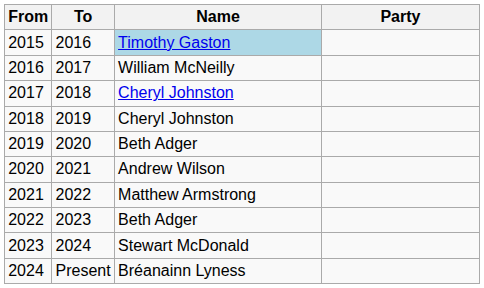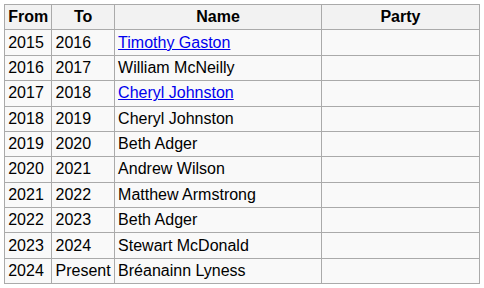(174, 42) lightblue background -> (174, 42) no background
